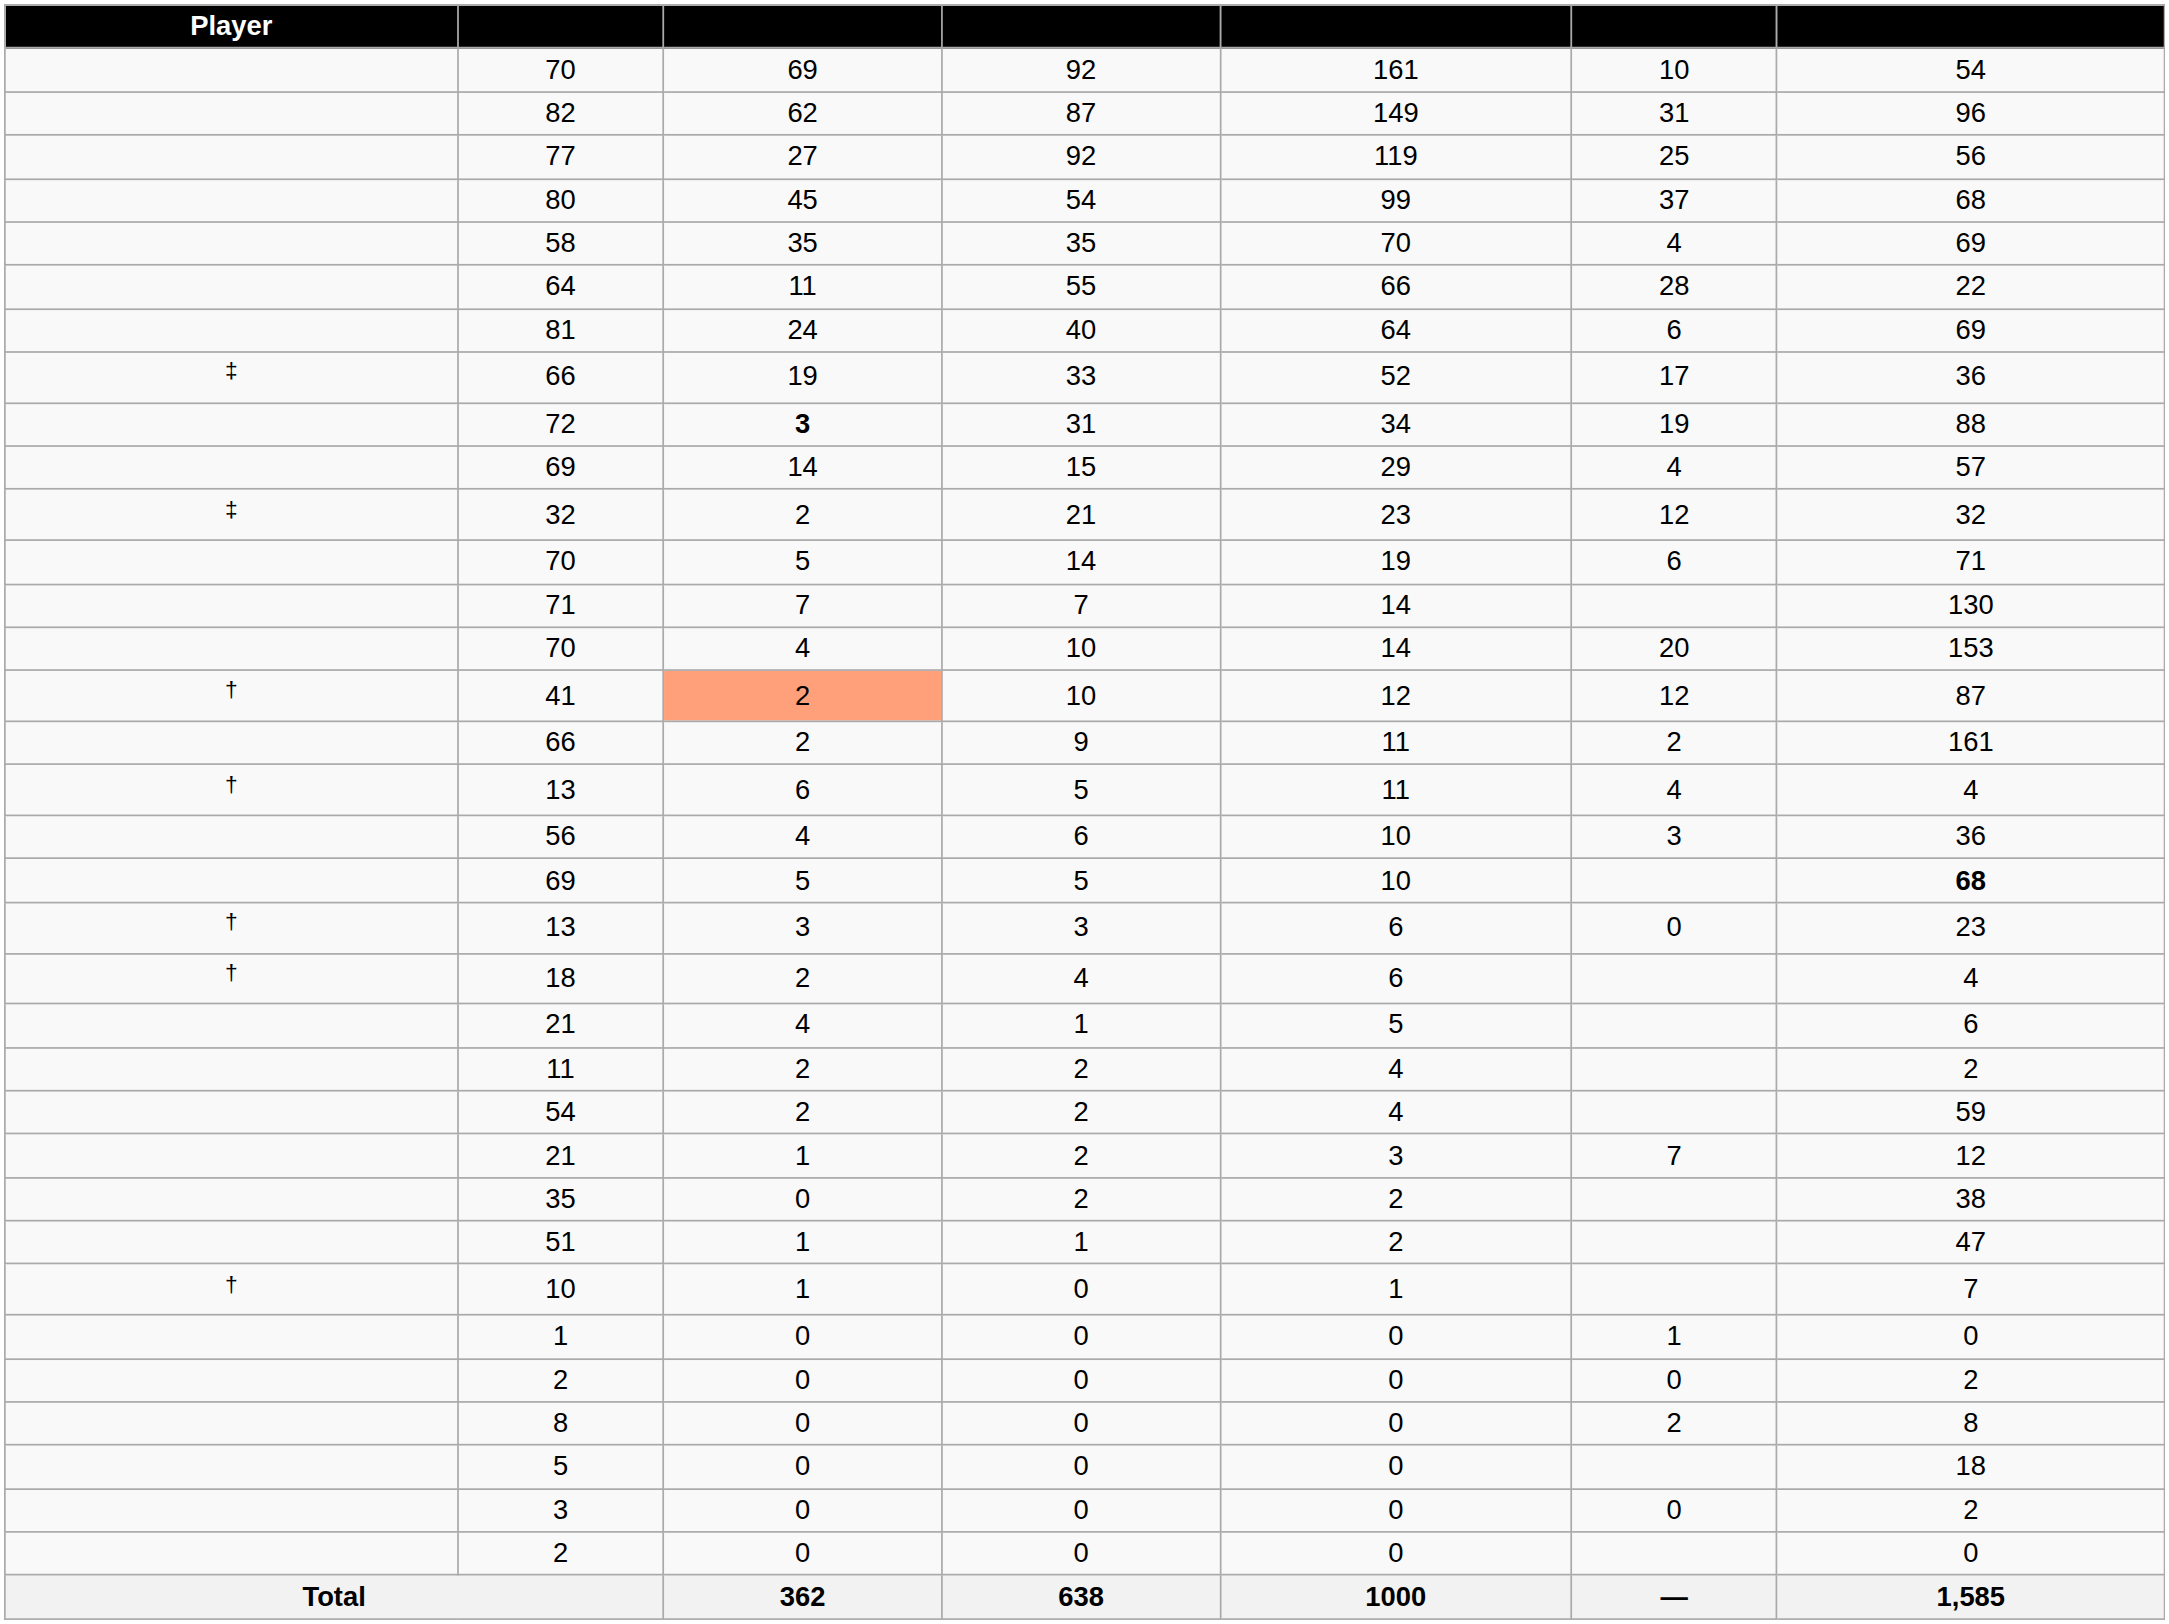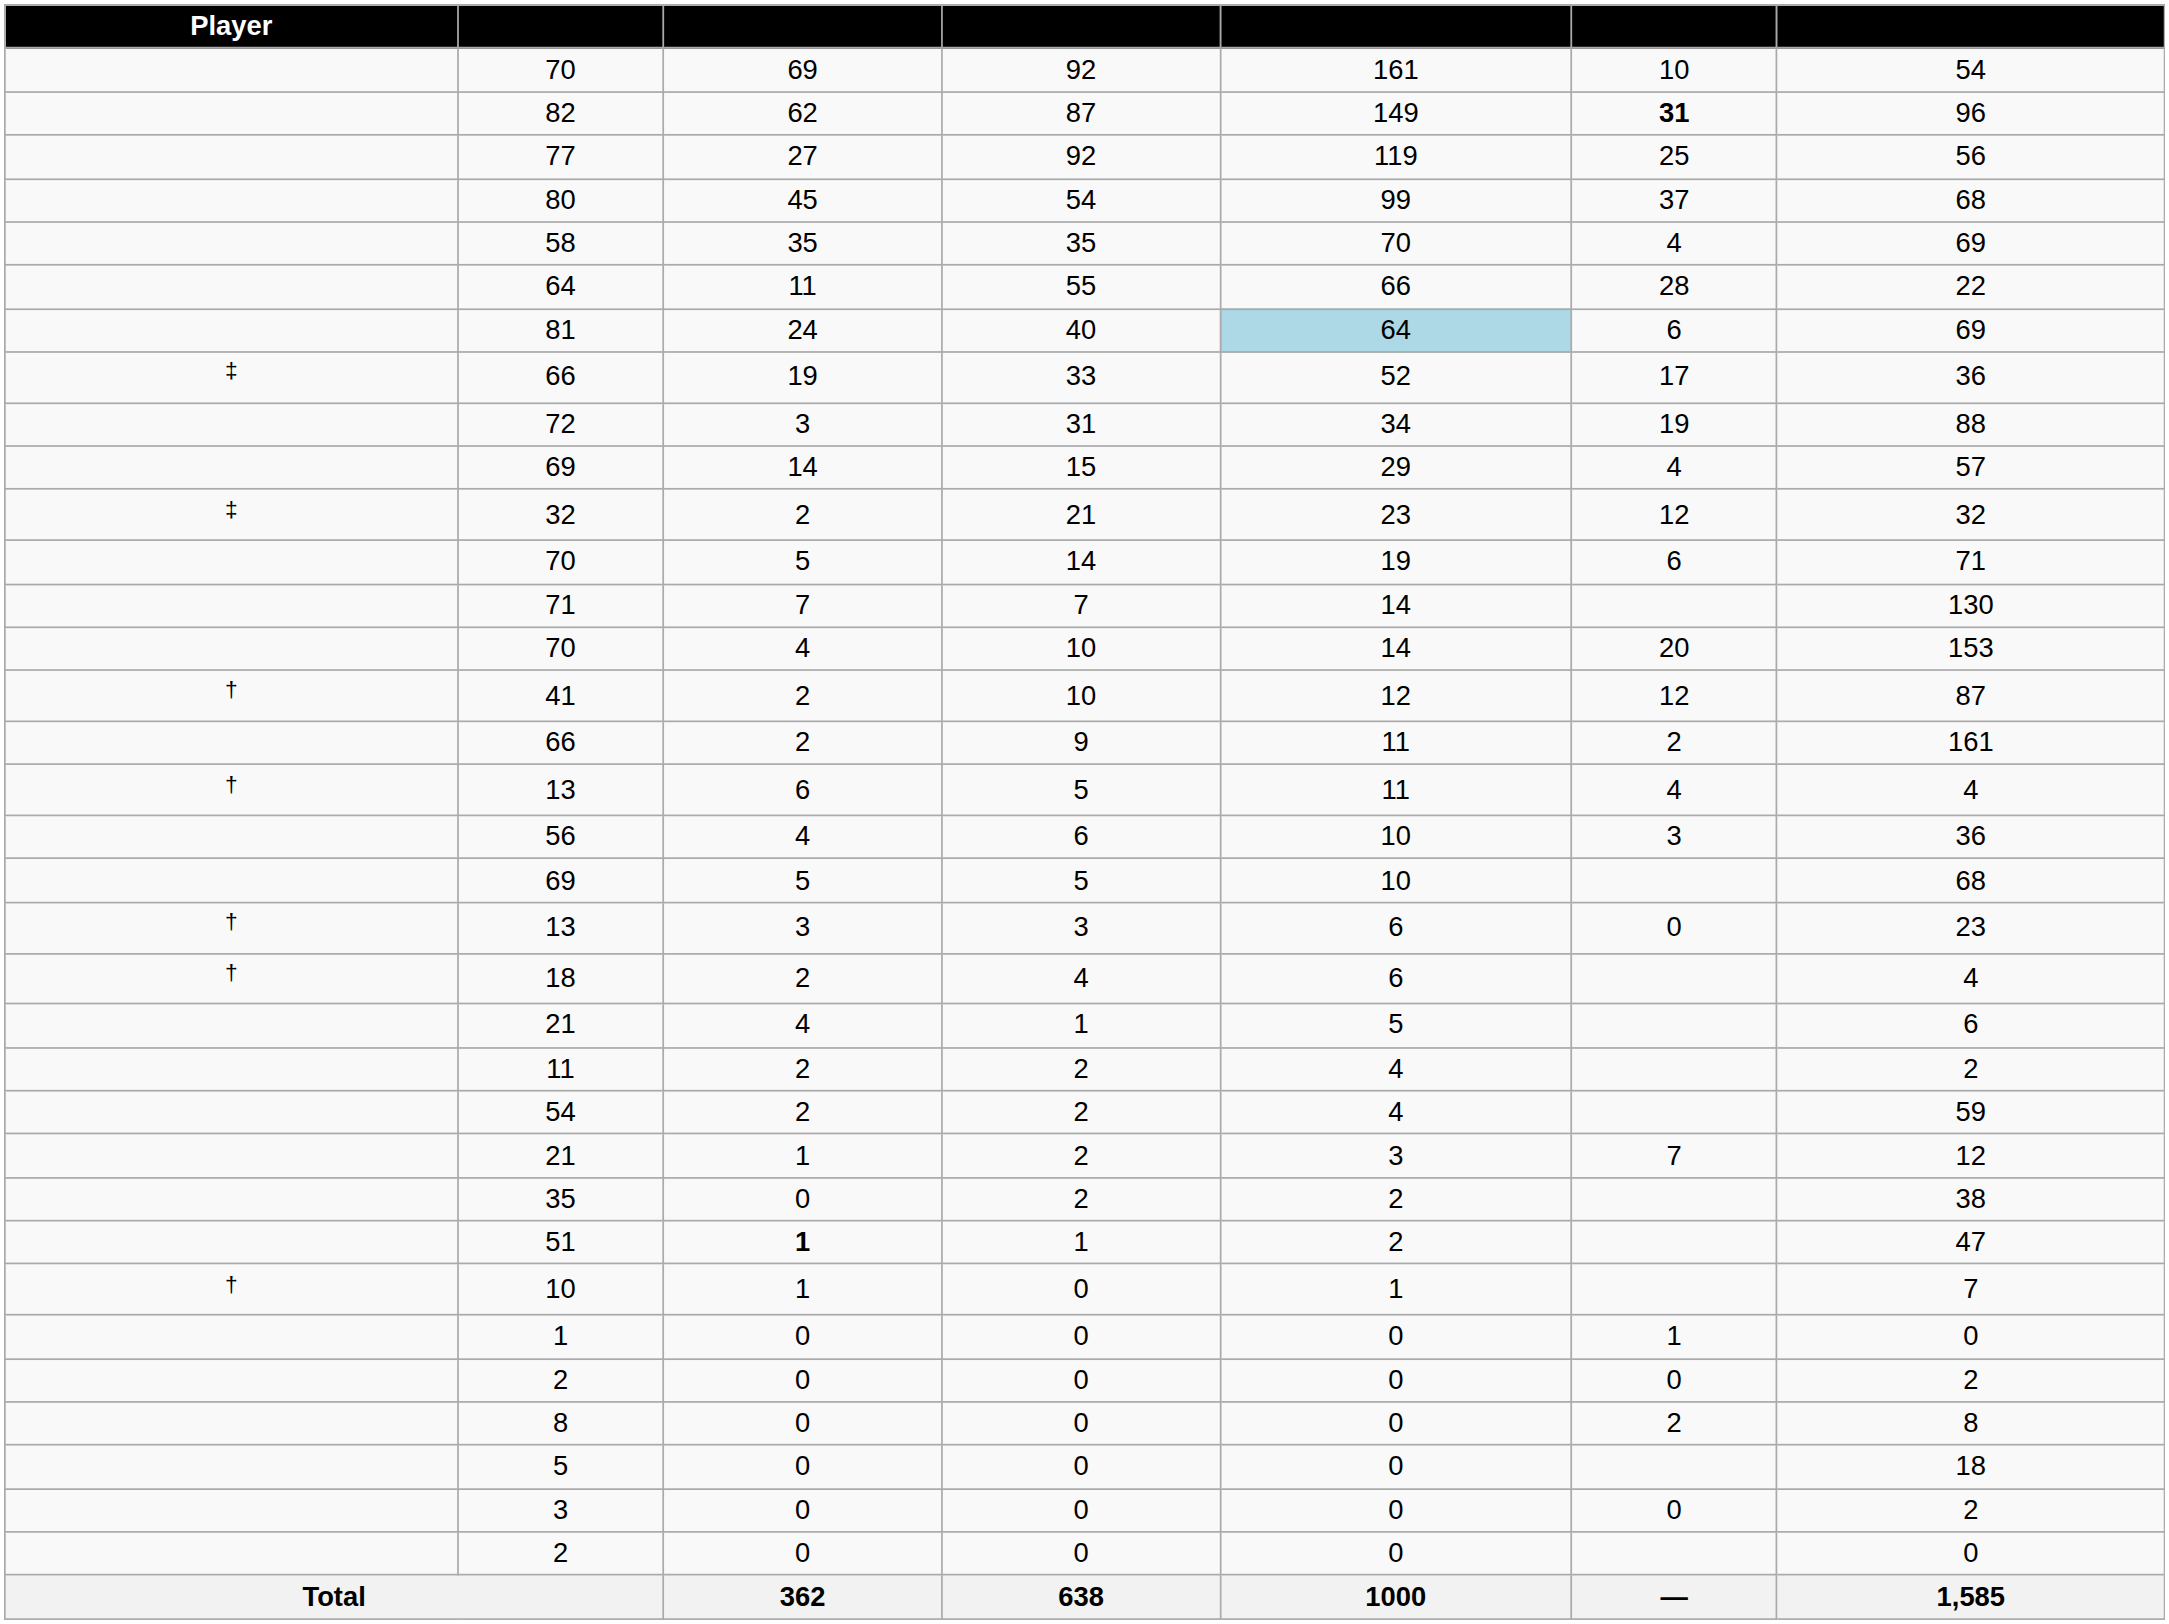(1674, 112) normal -> (1674, 112) bold
(1396, 329) no background -> (1396, 329) lightblue background
(803, 424) bold -> (803, 424) normal
(803, 695) lightsalmon background -> (803, 695) no background
(1971, 880) bold -> (1971, 880) normal
(803, 1242) normal -> (803, 1242) bold
